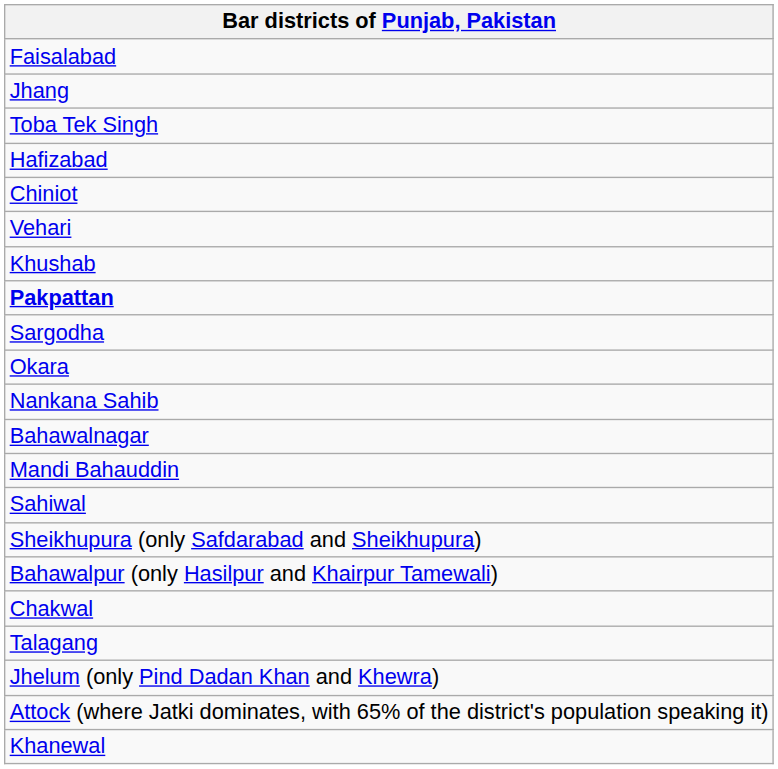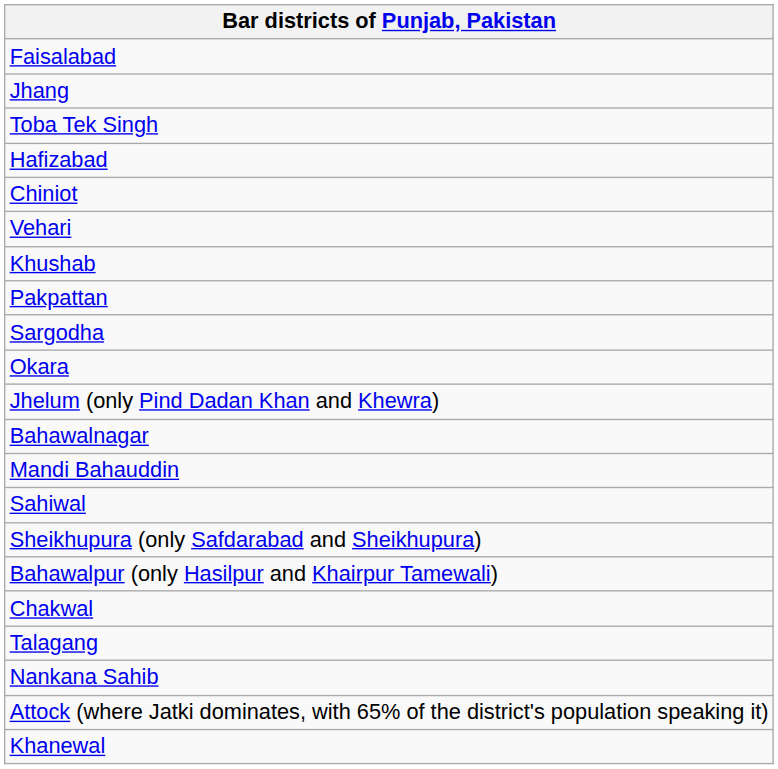(62, 297) bold -> (59, 297) normal
(84, 401) Nankana Sahib -> (224, 401) Jhelum (only Pind Dadan Khan and Khewra)
(224, 677) Jhelum (only Pind Dadan Khan and Khewra) -> (84, 677) Nankana Sahib
